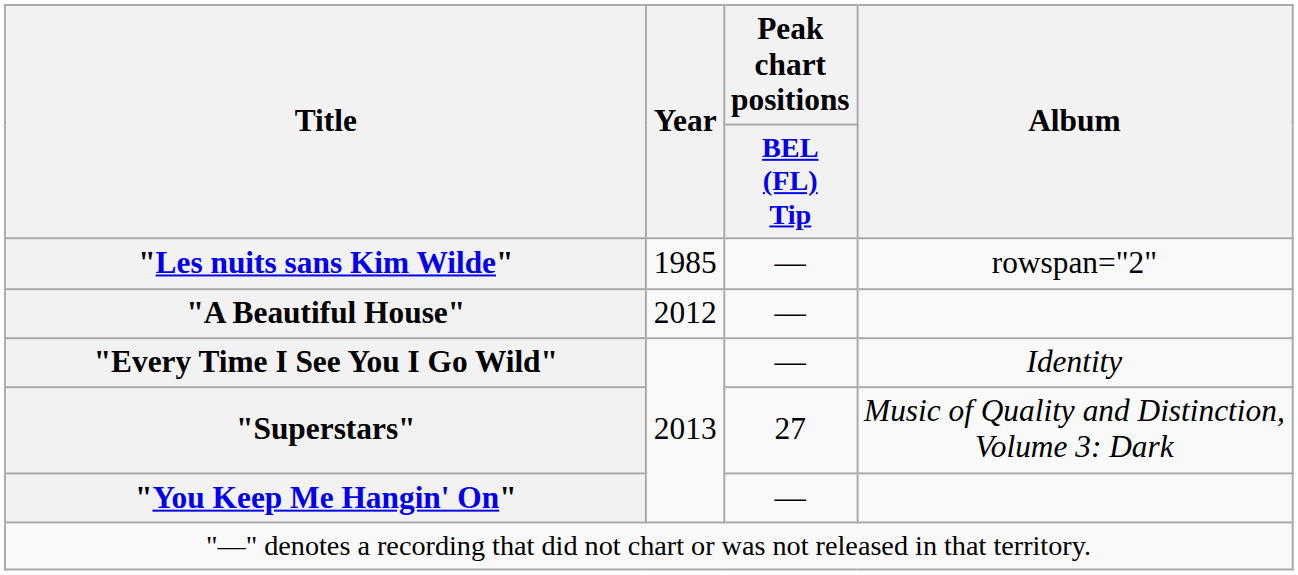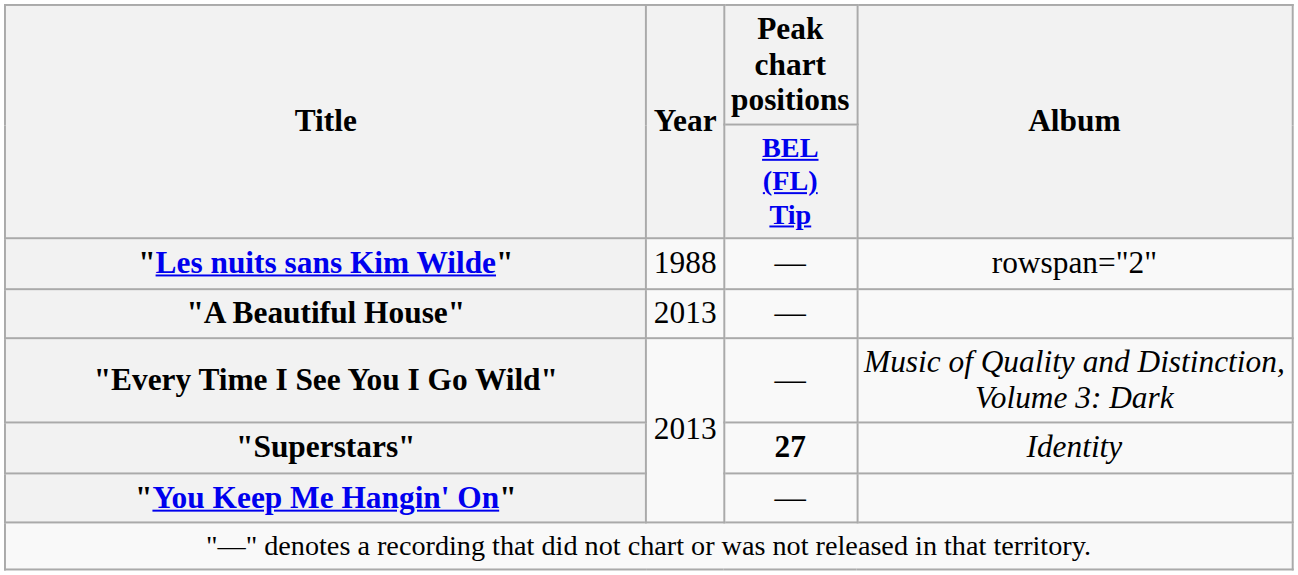(685, 262) 1985 -> (685, 262) 1988
(685, 312) 2012 -> (685, 312) 2013
(1074, 362) Identity -> (1074, 379) Music of Quality and Distinction, Volume 3: Dark
(790, 429) normal -> (790, 447) bold
(1074, 429) Music of Quality and Distinction, Volume 3: Dark -> (1074, 447) Identity
